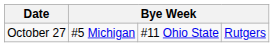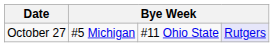(245, 33) no background -> (245, 33) lavender background
